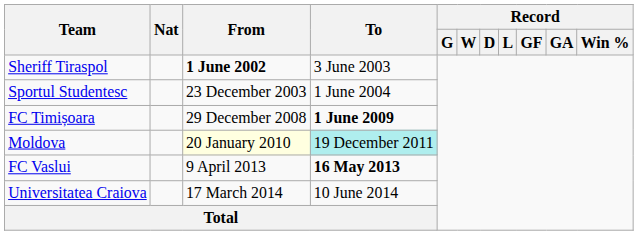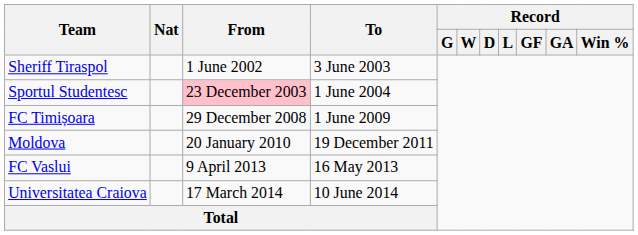(226, 67) bold -> (224, 67) normal
(246, 92) no background -> (246, 92) pink background
(354, 117) bold -> (352, 117) normal
(238, 142) lightyellow background -> (238, 142) no background
(374, 142) paleturquoise background -> (374, 142) no background
(357, 167) bold -> (356, 167) normal
